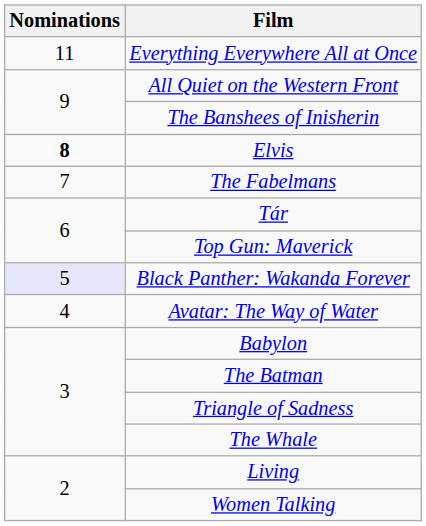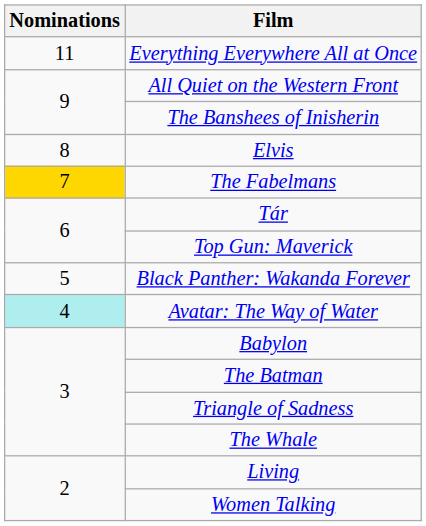(65, 149) bold -> (65, 149) normal
(65, 182) no background -> (65, 182) gold background
(65, 278) lavender background -> (65, 278) no background
(65, 310) no background -> (65, 310) paleturquoise background
